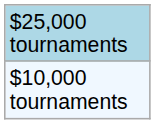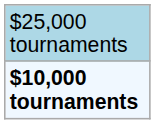(69, 90) normal -> (74, 90) bold
